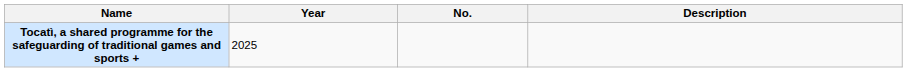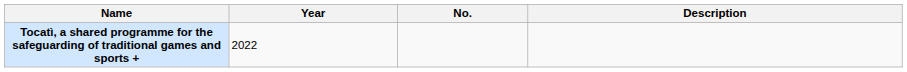(244, 44) 2025 -> (244, 44) 2022
